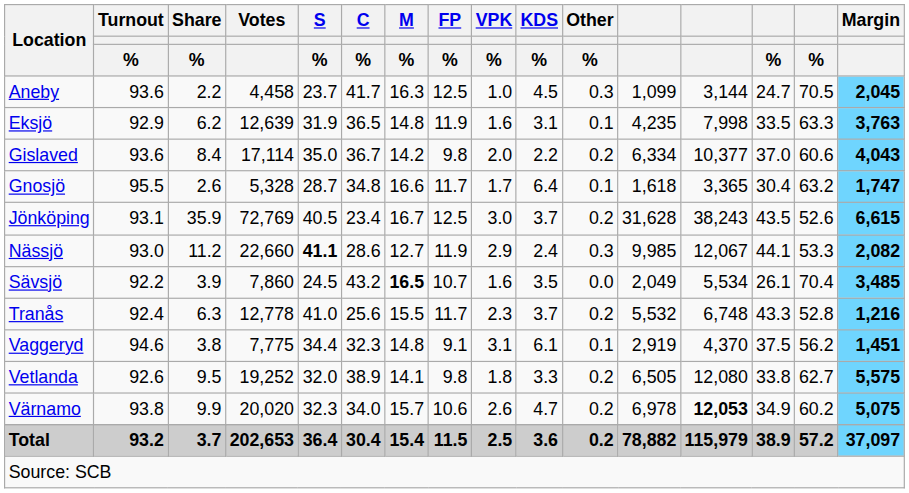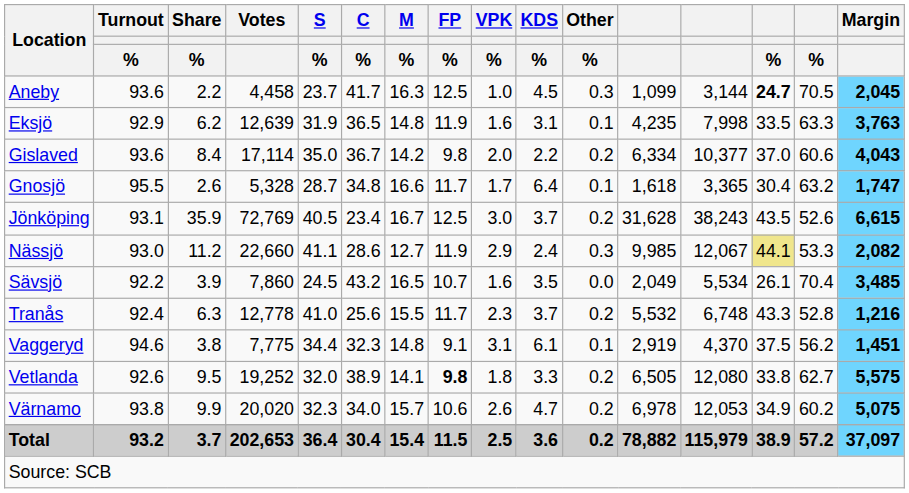(773, 92) normal -> (773, 92) bold
(320, 250) bold -> (320, 250) normal
(773, 250) no background -> (773, 250) khaki background
(407, 282) bold -> (407, 282) normal
(455, 377) normal -> (455, 377) bold
(721, 408) bold -> (721, 408) normal
